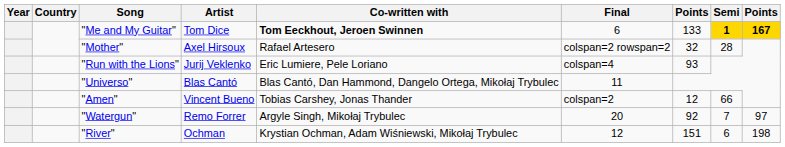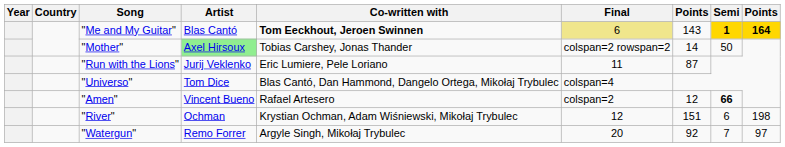(207, 30) Tom Dice -> (210, 30) Blas Cantó
(617, 30) no background -> (617, 30) khaki background
(692, 30) 133 -> (692, 30) 143
(761, 30) 167 -> (761, 30) 164
(214, 47) no background -> (214, 47) lightgreen background
(297, 47) Rafael Artesero -> (336, 47) Tobias Carshey, Jonas Thander
(692, 47) 32 -> (692, 47) 14
(727, 47) 28 -> (727, 47) 50
(589, 64) colspan=4 -> (617, 64) 11
(692, 64) 93 -> (692, 64) 87
(210, 82) Blas Cantó -> (207, 82) Tom Dice
(617, 82) 11 -> (589, 82) colspan=4
(336, 99) Tobias Carshey, Jonas Thander -> (297, 99) Rafael Artesero
(727, 99) normal -> (727, 99) bold
rows swapped: (98, 133) <-> (109, 116)
